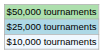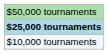(52, 26) normal -> (54, 26) bold
